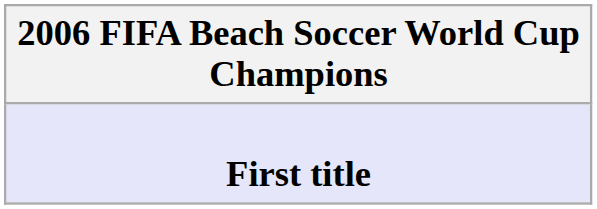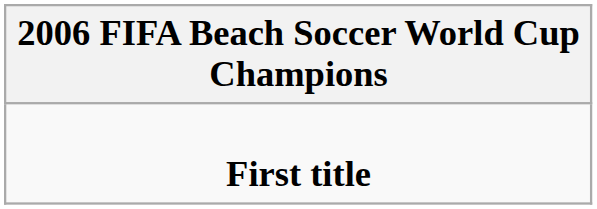(299, 173) lavender background -> (299, 173) no background
